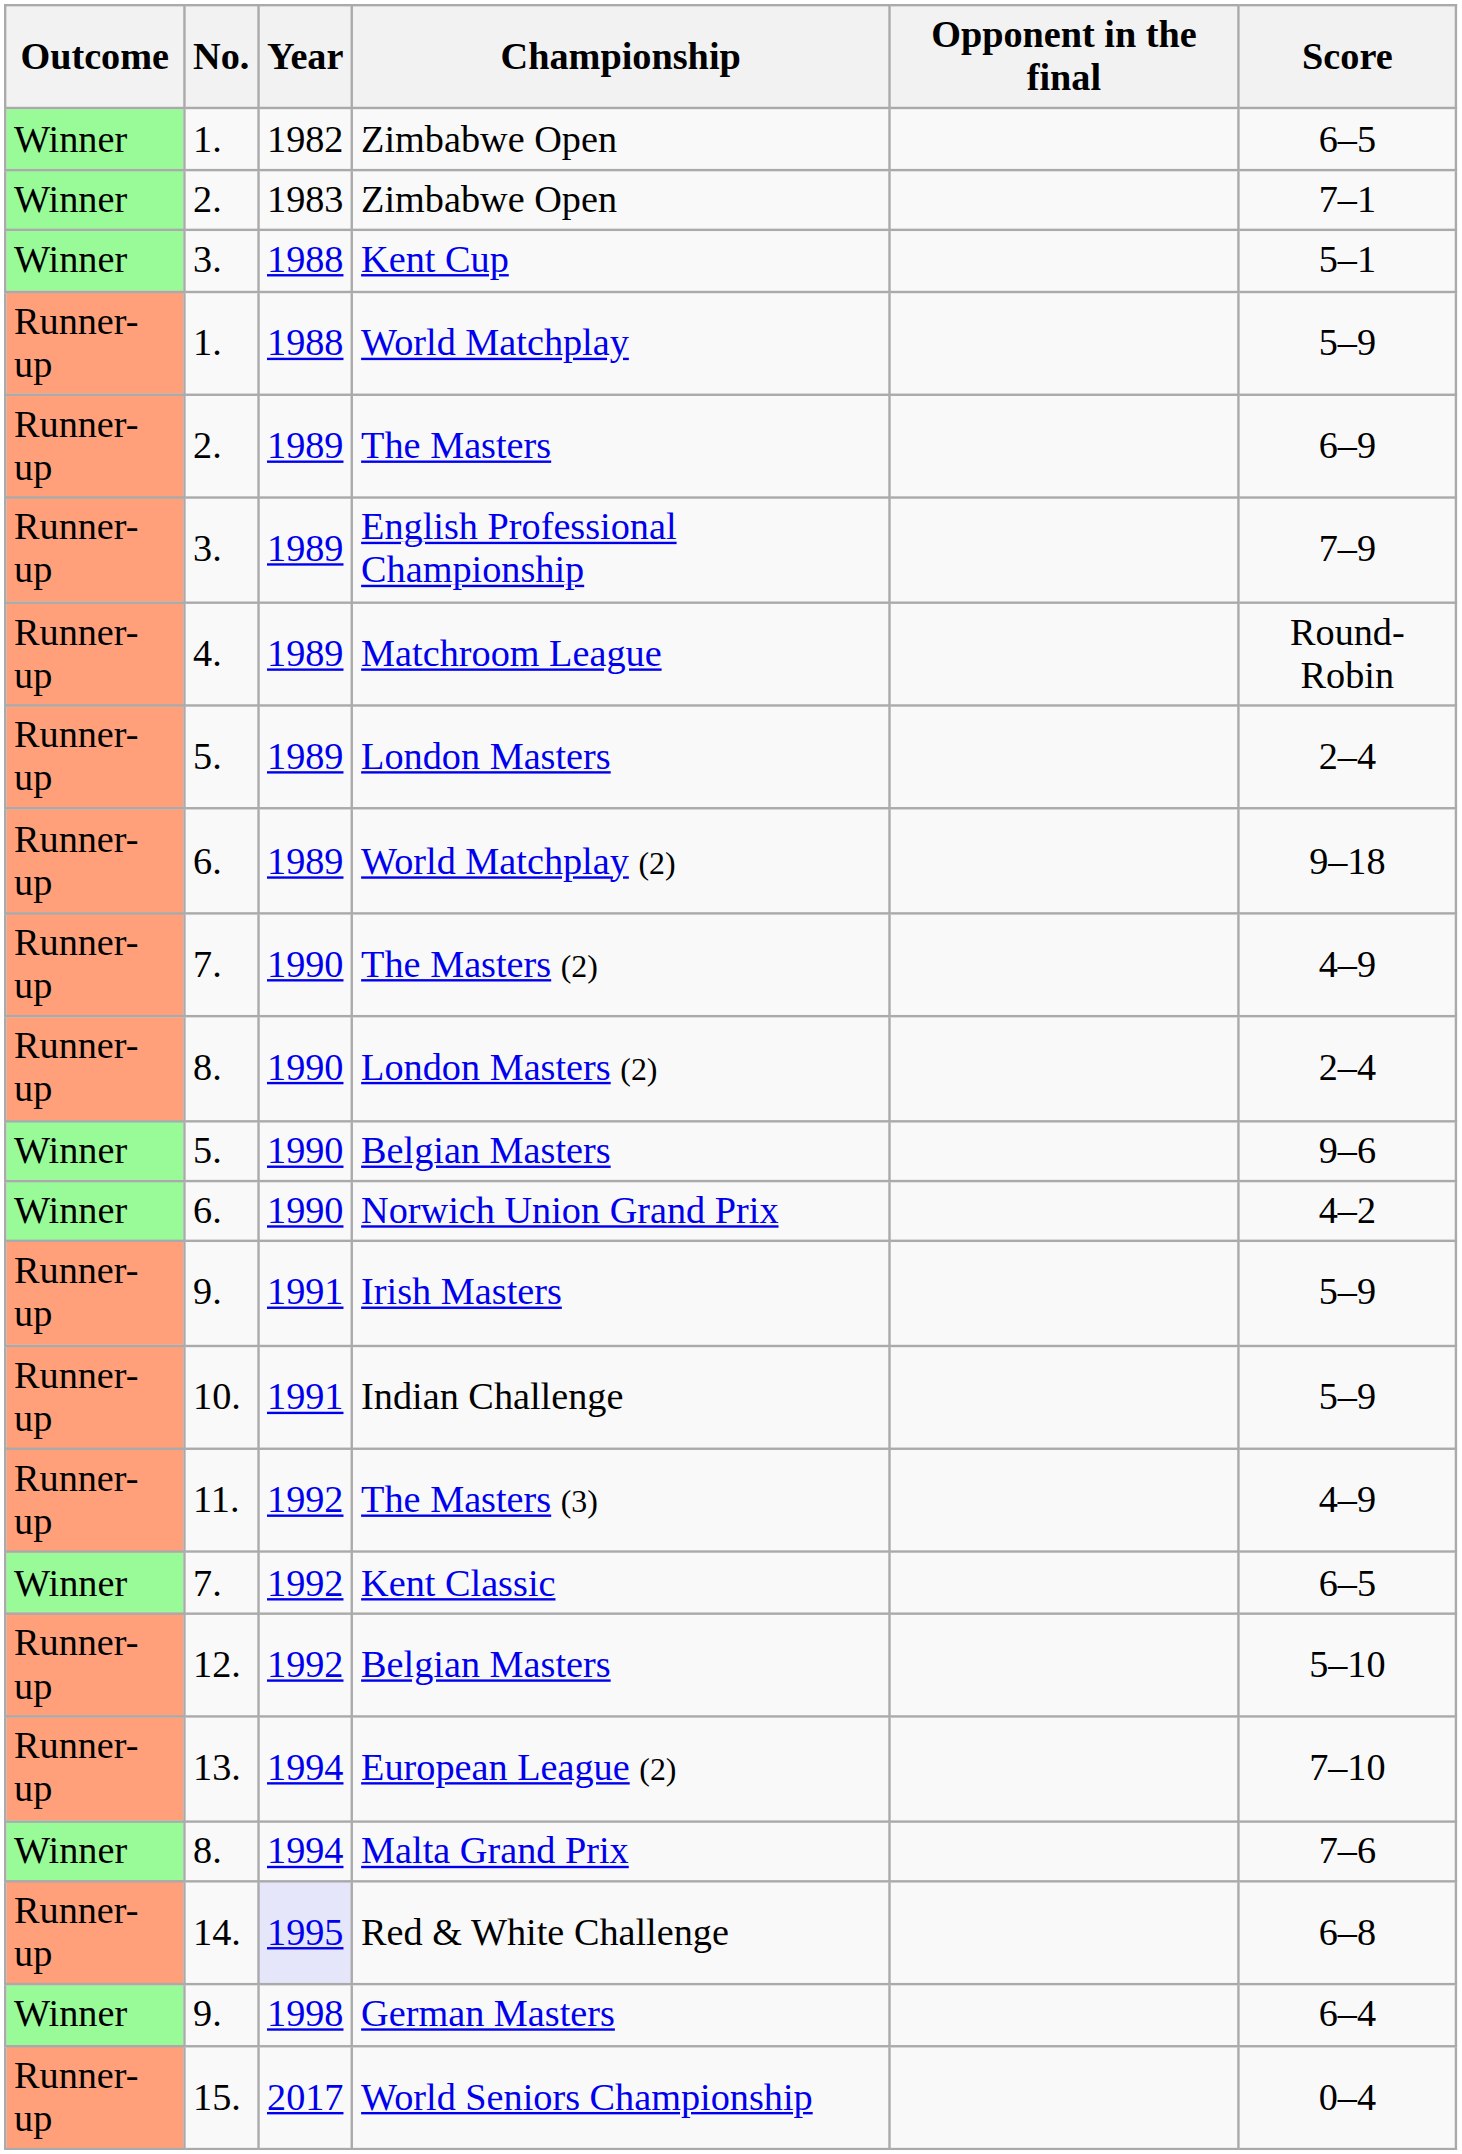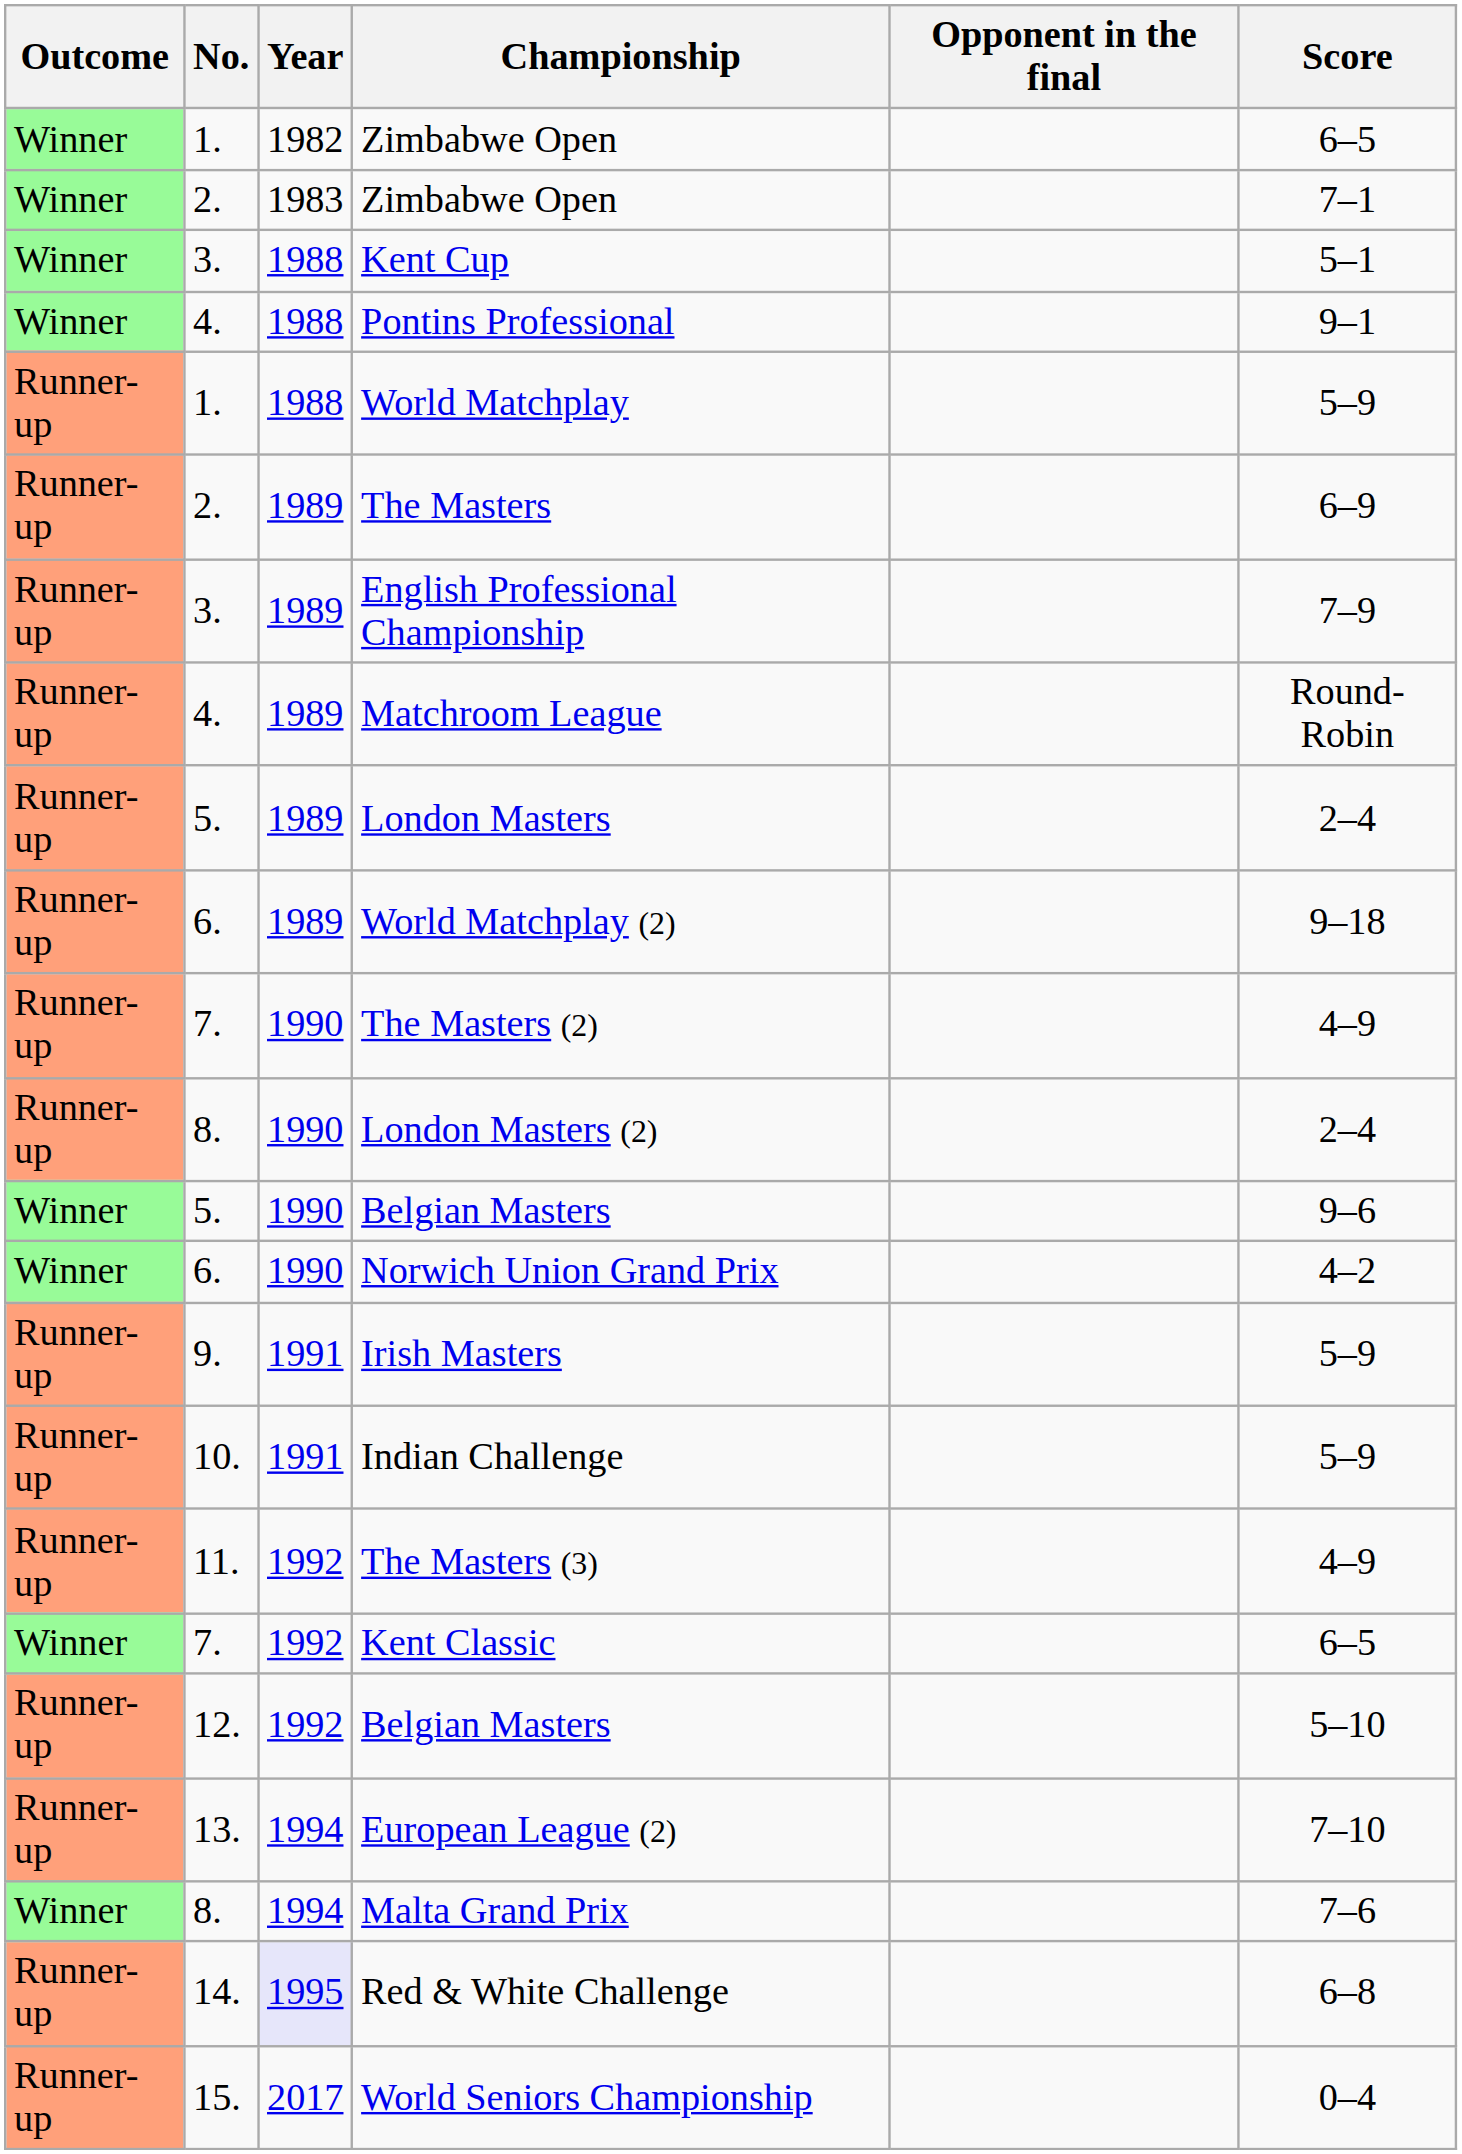+ row: (207, 320)
- row: (207, 2014)
